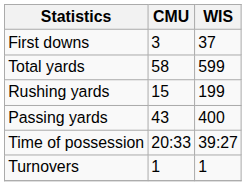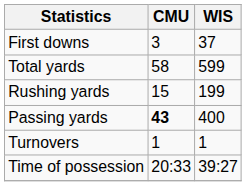(160, 117) normal -> (160, 117) bold
rows swapped: (44, 167) <-> (76, 142)
